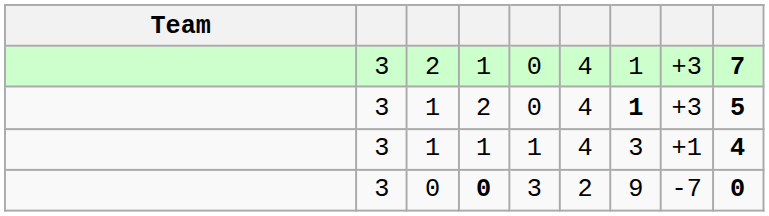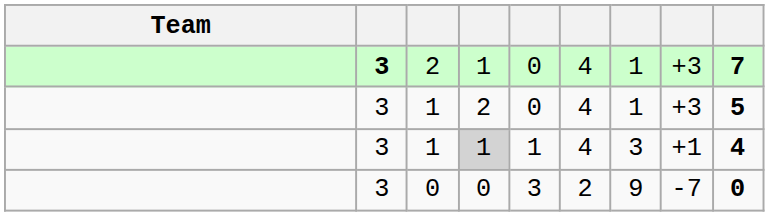(382, 67) normal -> (382, 67) bold
(636, 108) bold -> (636, 108) normal
(483, 149) no background -> (483, 149) lightgrey background
(483, 190) bold -> (483, 190) normal
